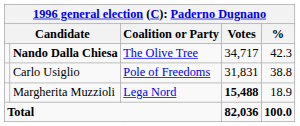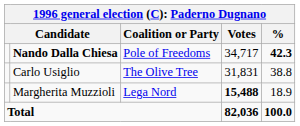(161, 53) The Olive Tree -> (167, 53) Pole of Freedoms
(281, 53) normal -> (281, 53) bold
(167, 72) Pole of Freedoms -> (161, 72) The Olive Tree
